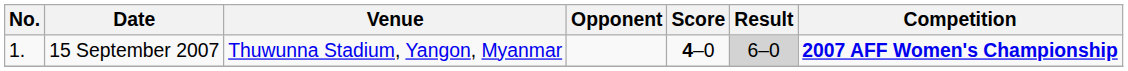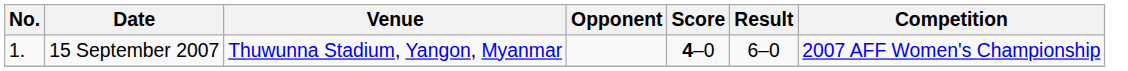(764, 50) lightgrey background -> (764, 50) no background
(960, 50) bold -> (951, 50) normal
